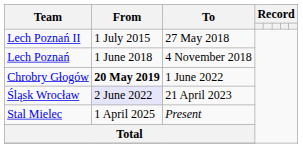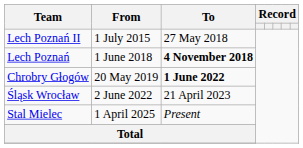(209, 57) normal -> (208, 57) bold
(127, 76) bold -> (126, 76) normal
(194, 76) normal -> (194, 76) bold
(123, 95) lavender background -> (123, 95) no background
